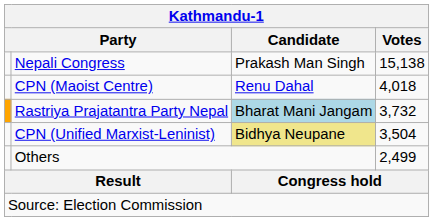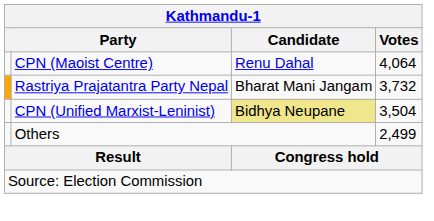- row: (70, 63)
(398, 87) 4,018 -> (398, 63) 4,064
(304, 110) lightblue background -> (304, 87) no background
